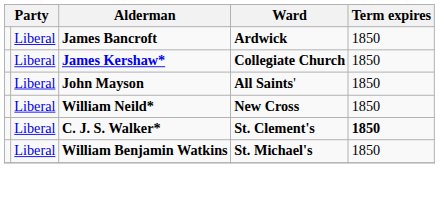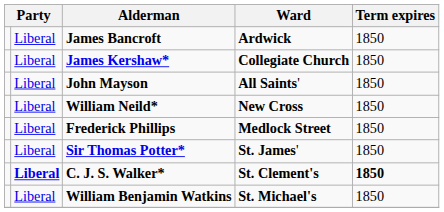+ row: (121, 128)
+ row: (125, 151)
(35, 128) normal -> (37, 173) bold
